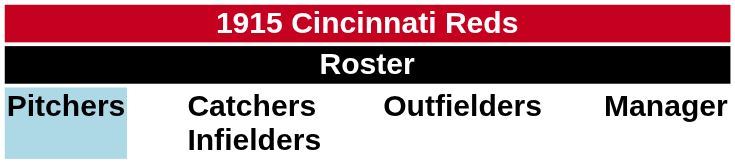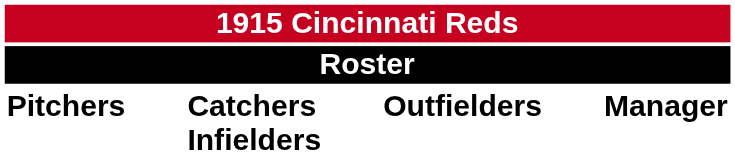(66, 105) lightblue background -> (66, 105) no background
